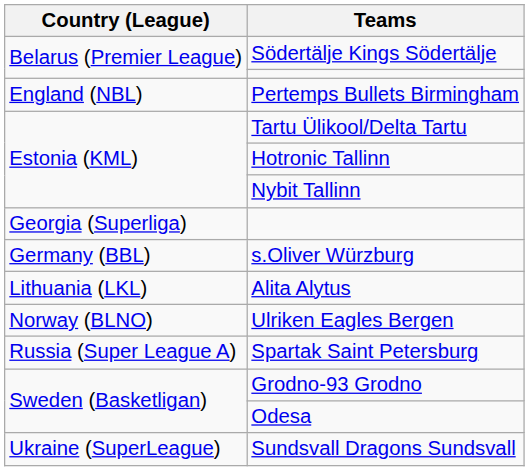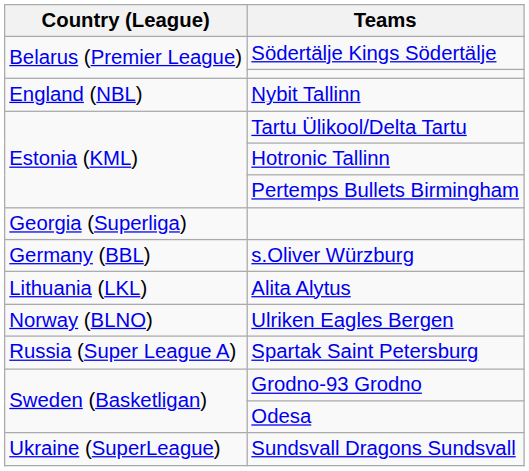(385, 94) Pertemps Bullets Birmingham -> (306, 94) Nybit Tallinn
(306, 191) Nybit Tallinn -> (385, 191) Pertemps Bullets Birmingham
